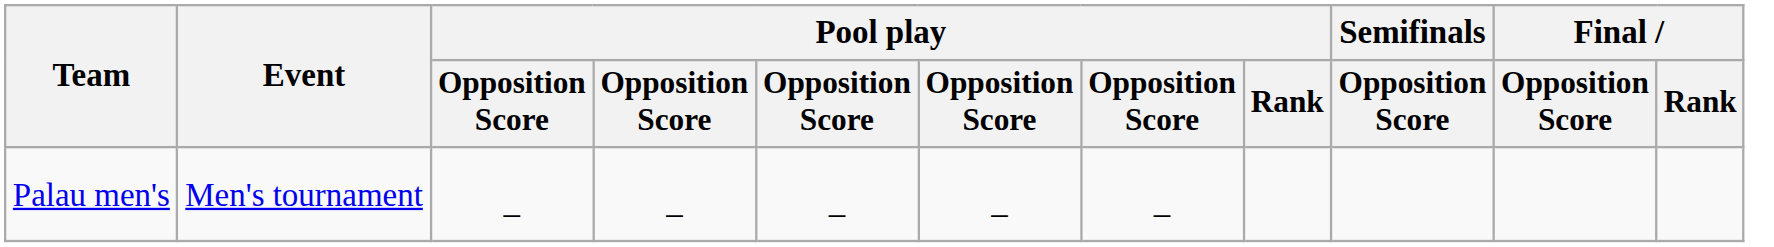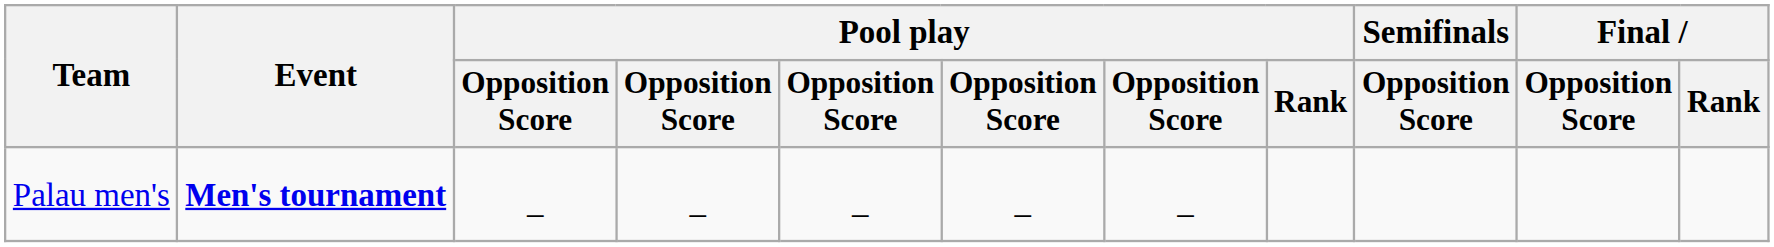(304, 194) normal -> (316, 194) bold
